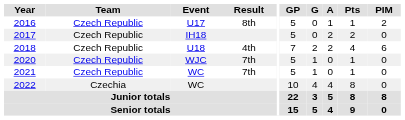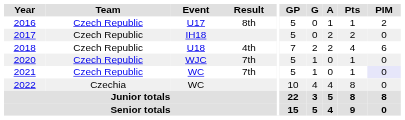(384, 72) no background -> (384, 72) lavender background
